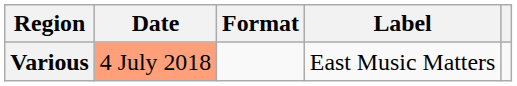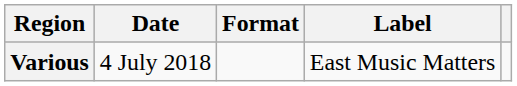(155, 61) lightsalmon background -> (155, 61) no background
